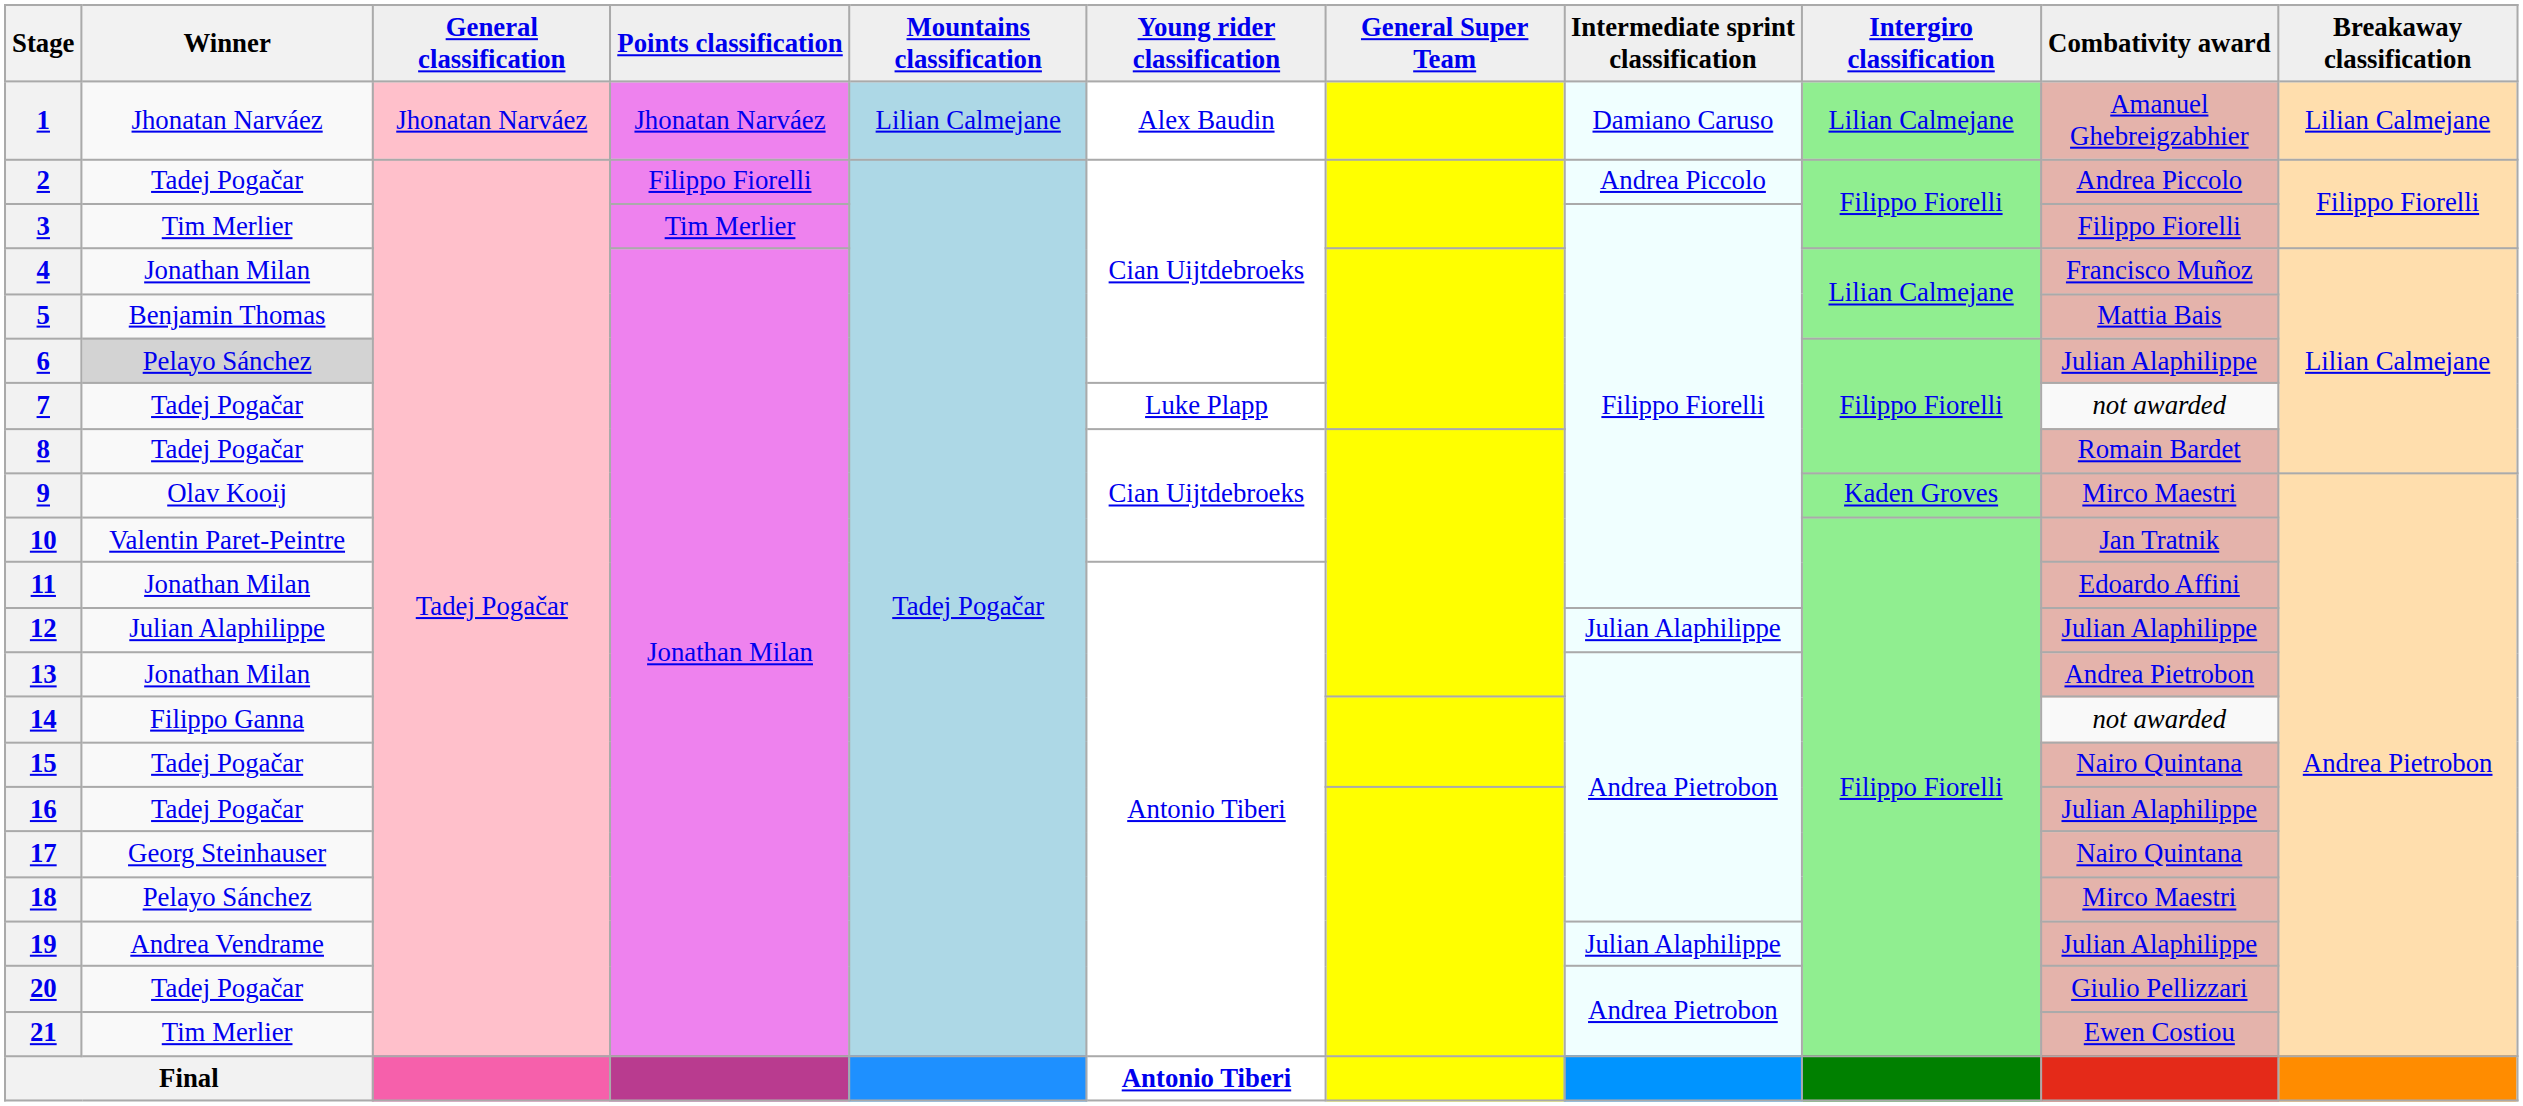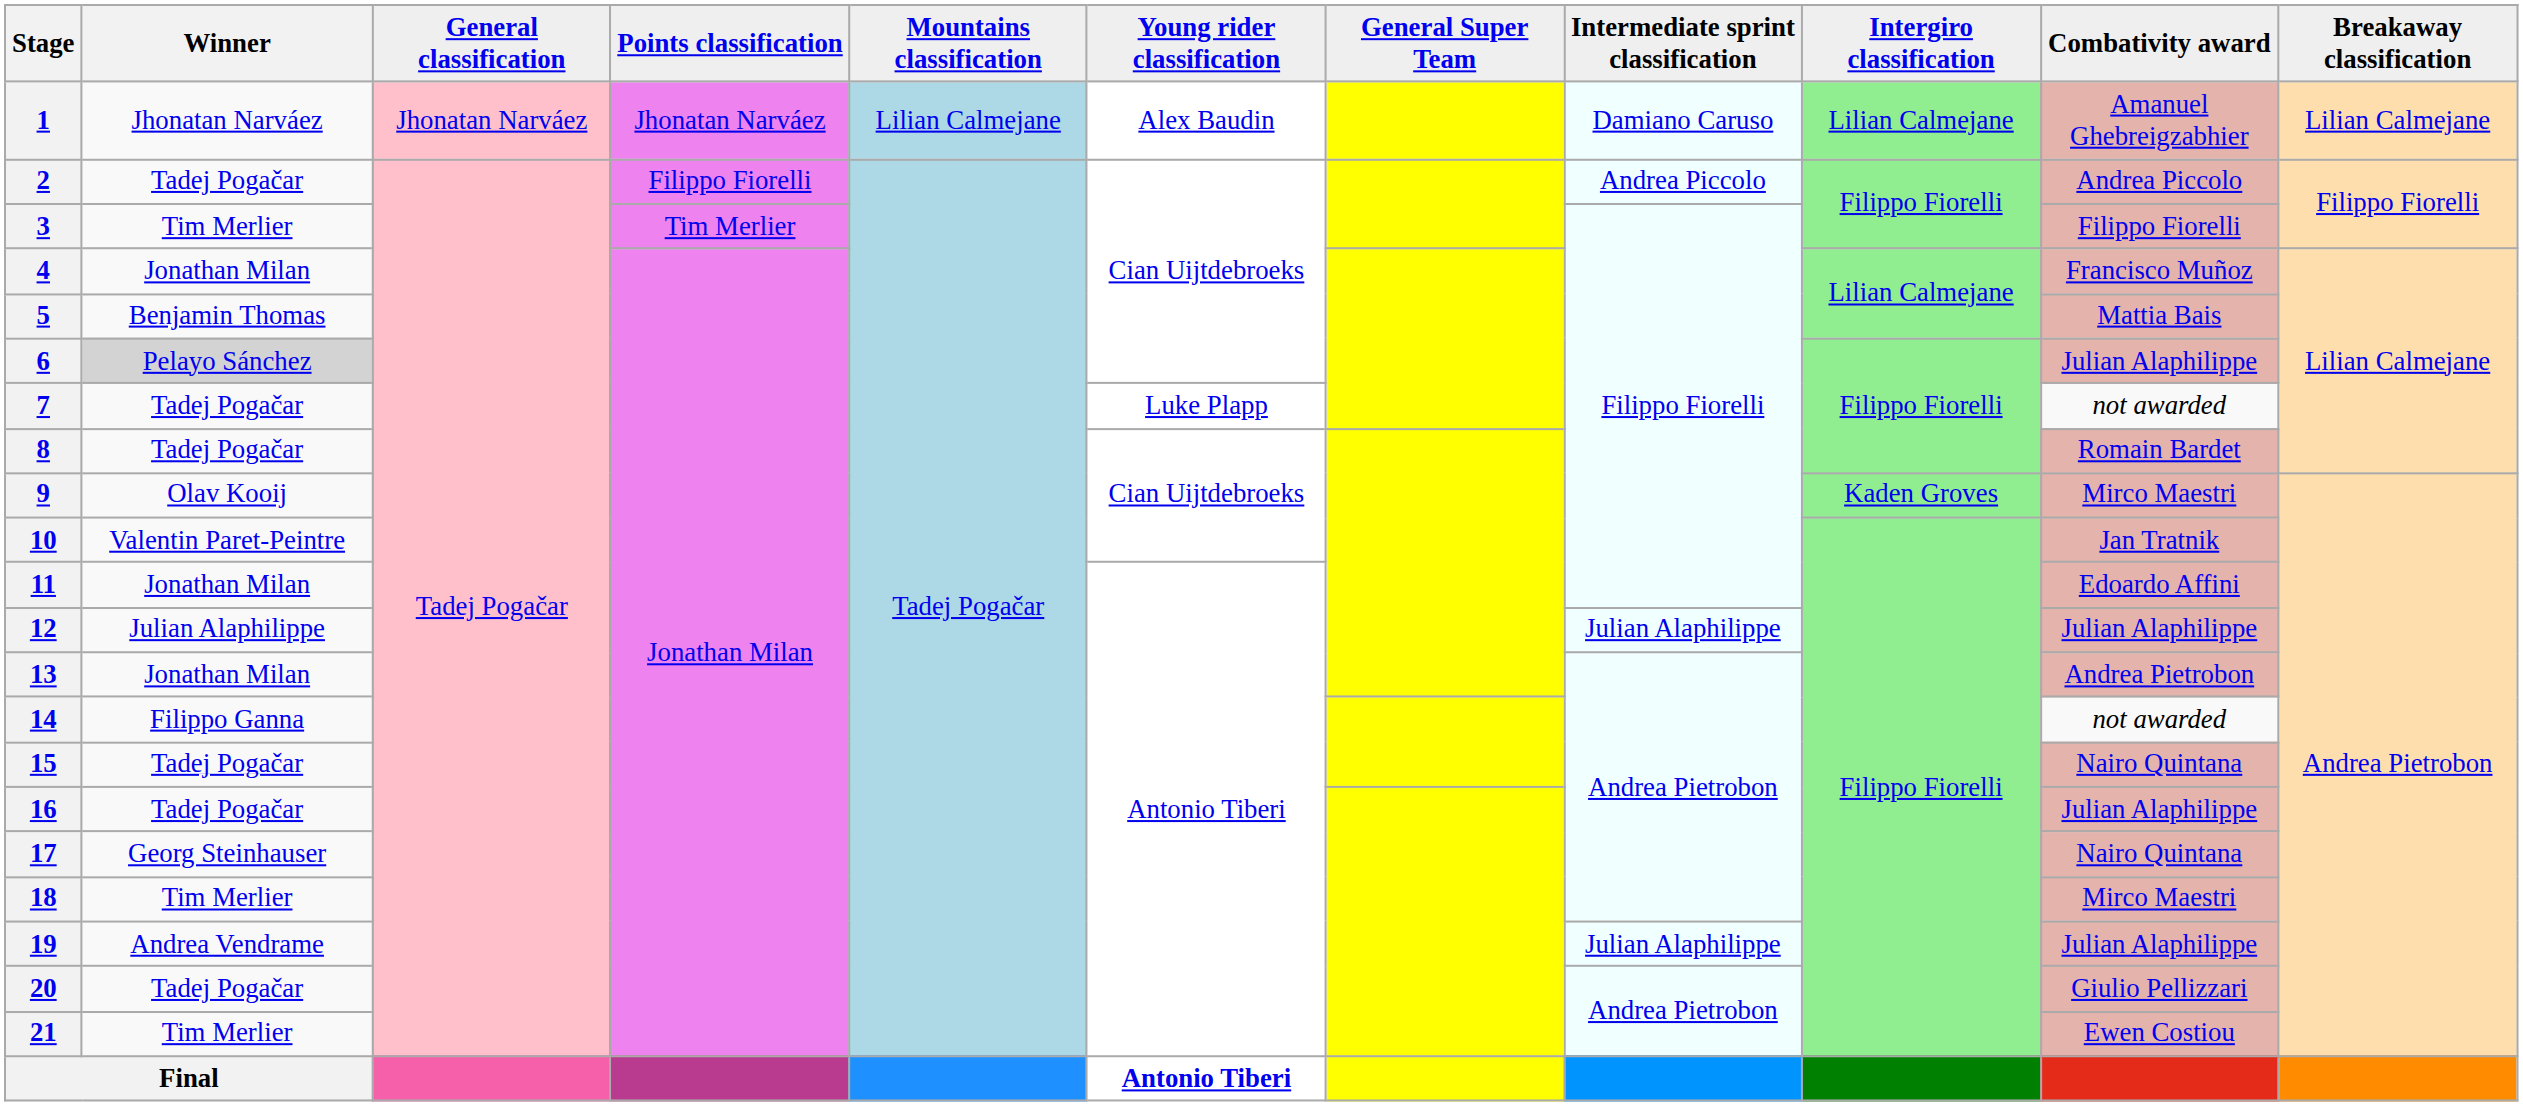(227, 898) Pelayo Sánchez -> (227, 898) Tim Merlier
